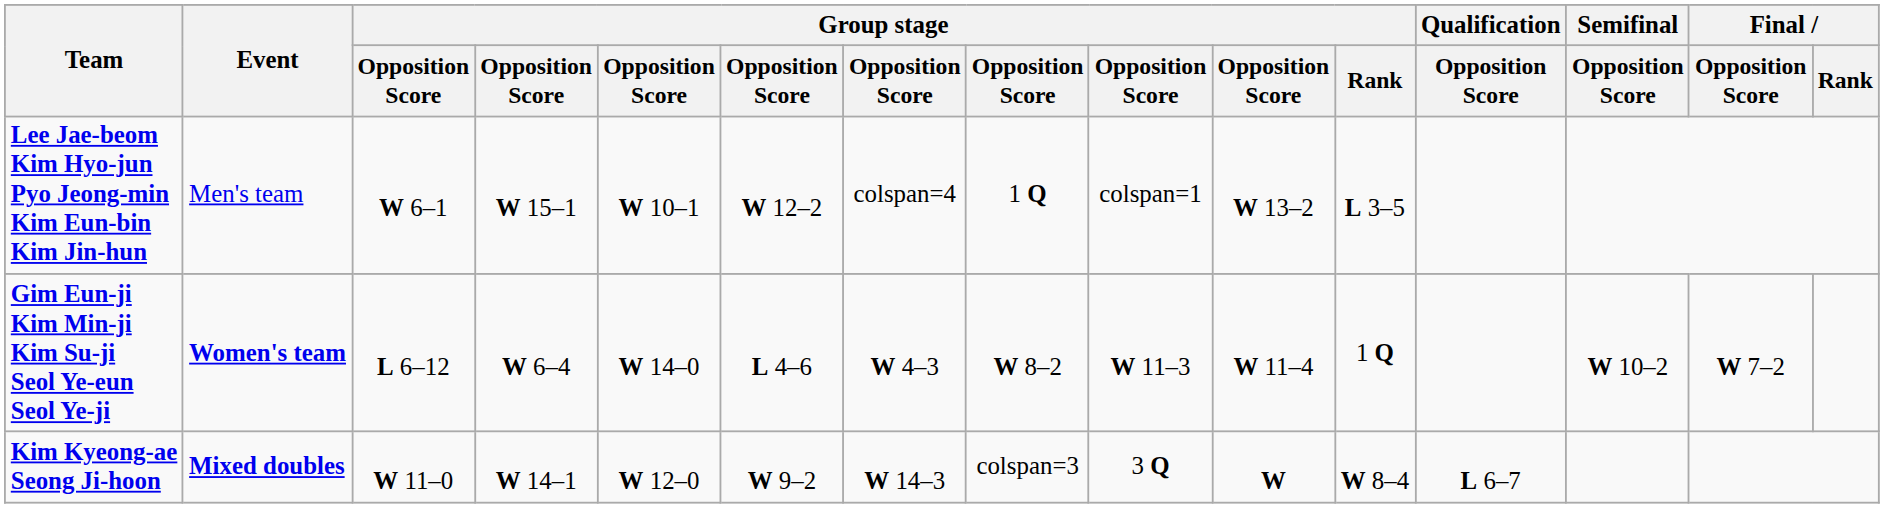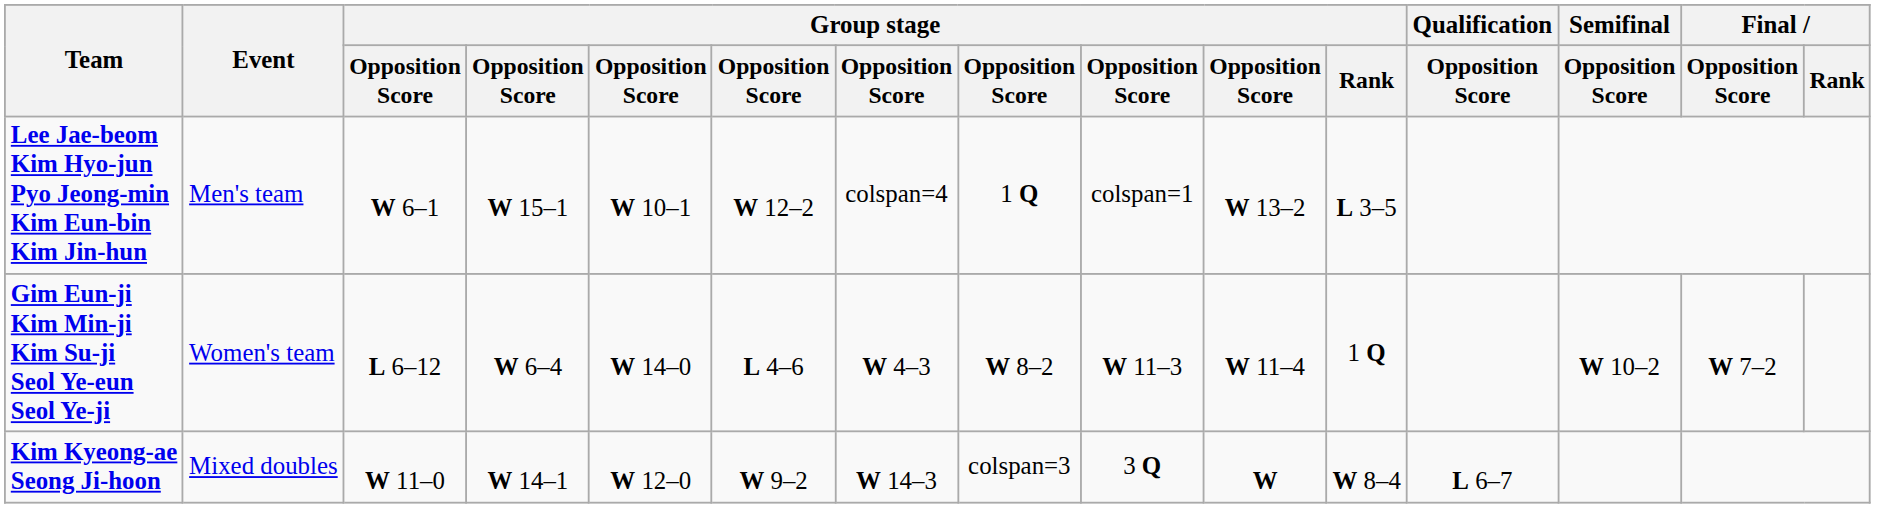(268, 352) bold -> (262, 352) normal
(267, 466) bold -> (263, 466) normal
